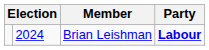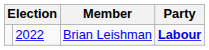(30, 34) 2024 -> (30, 34) 2022
